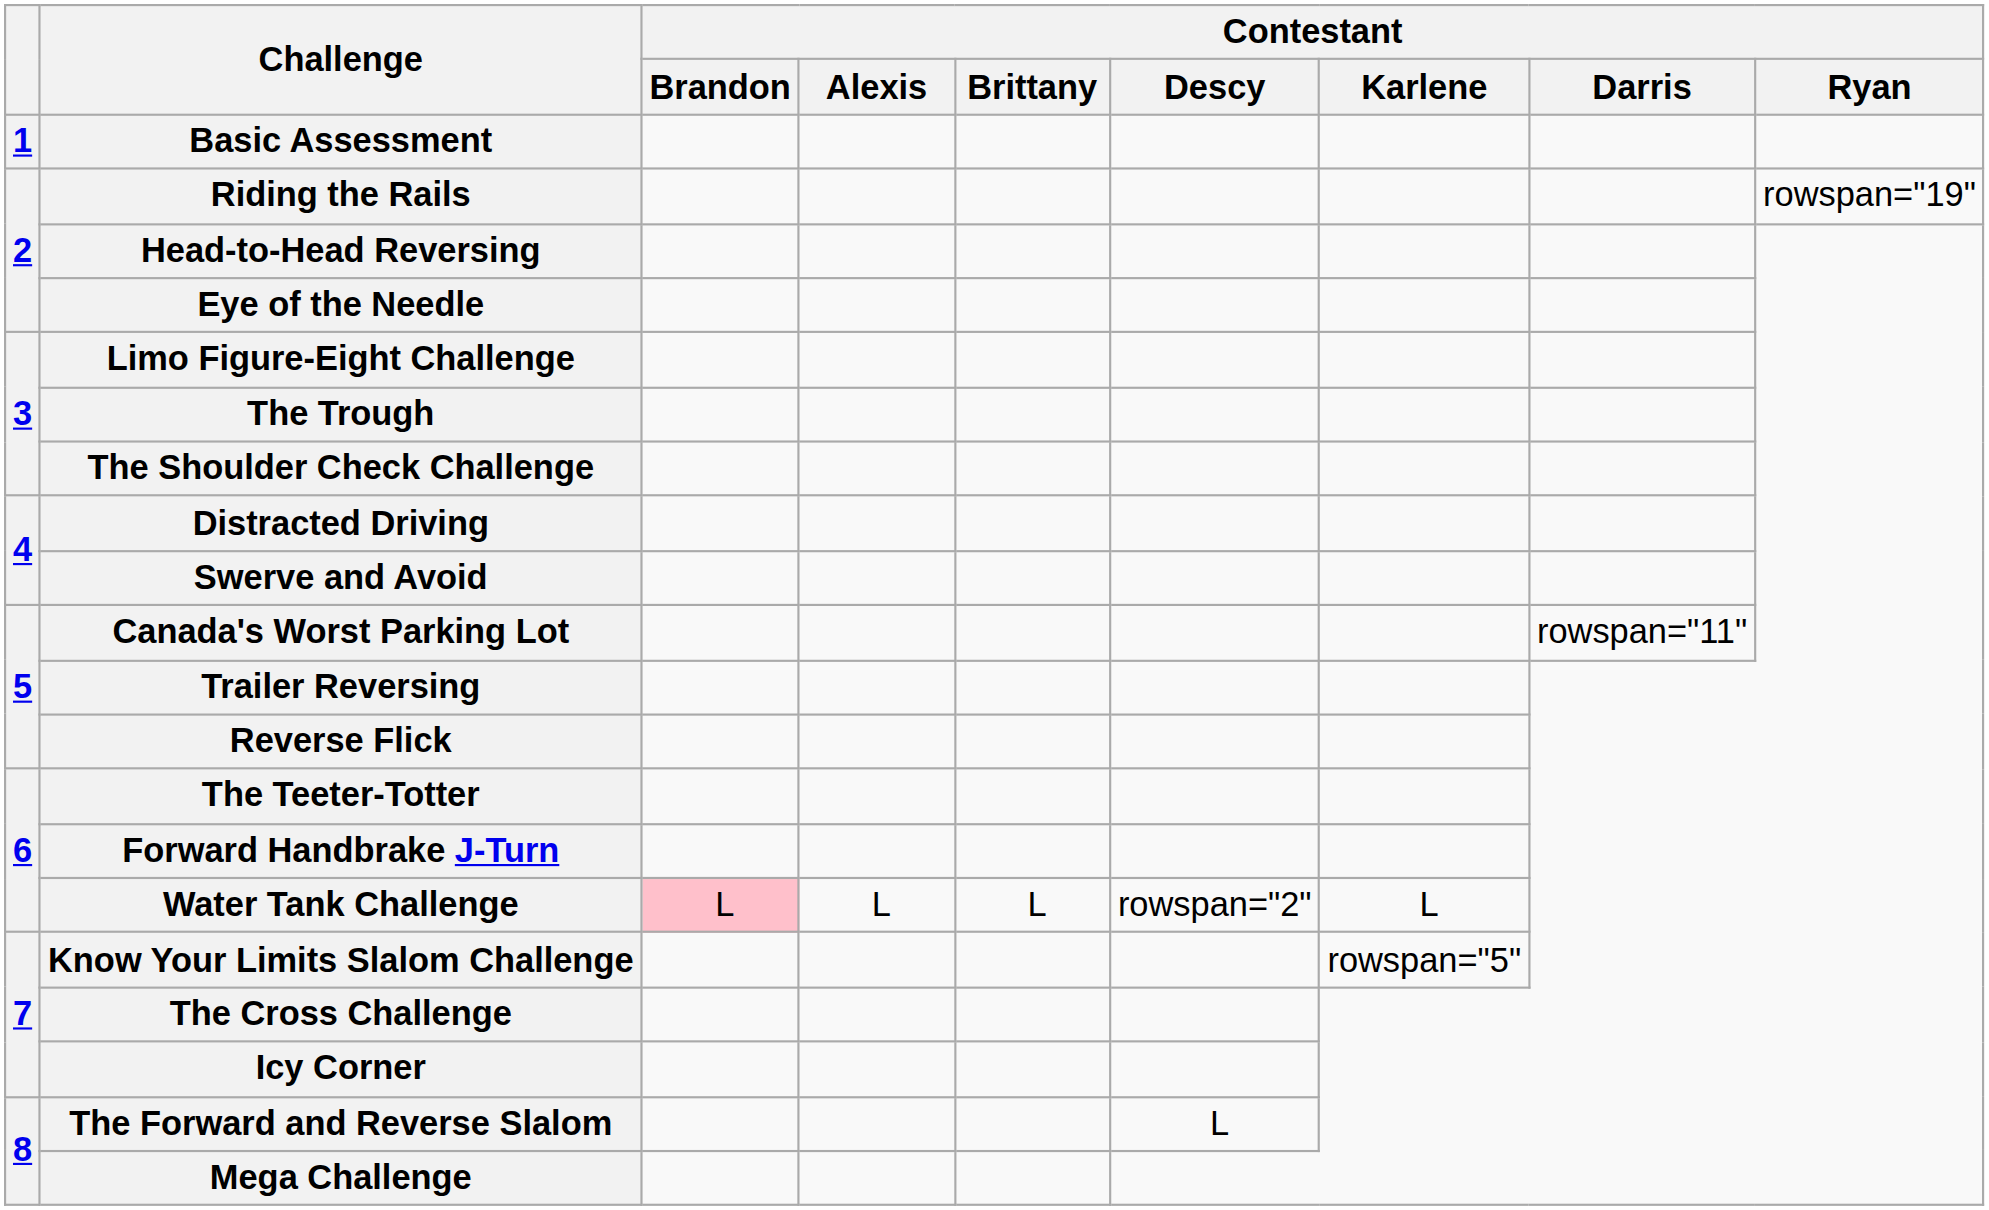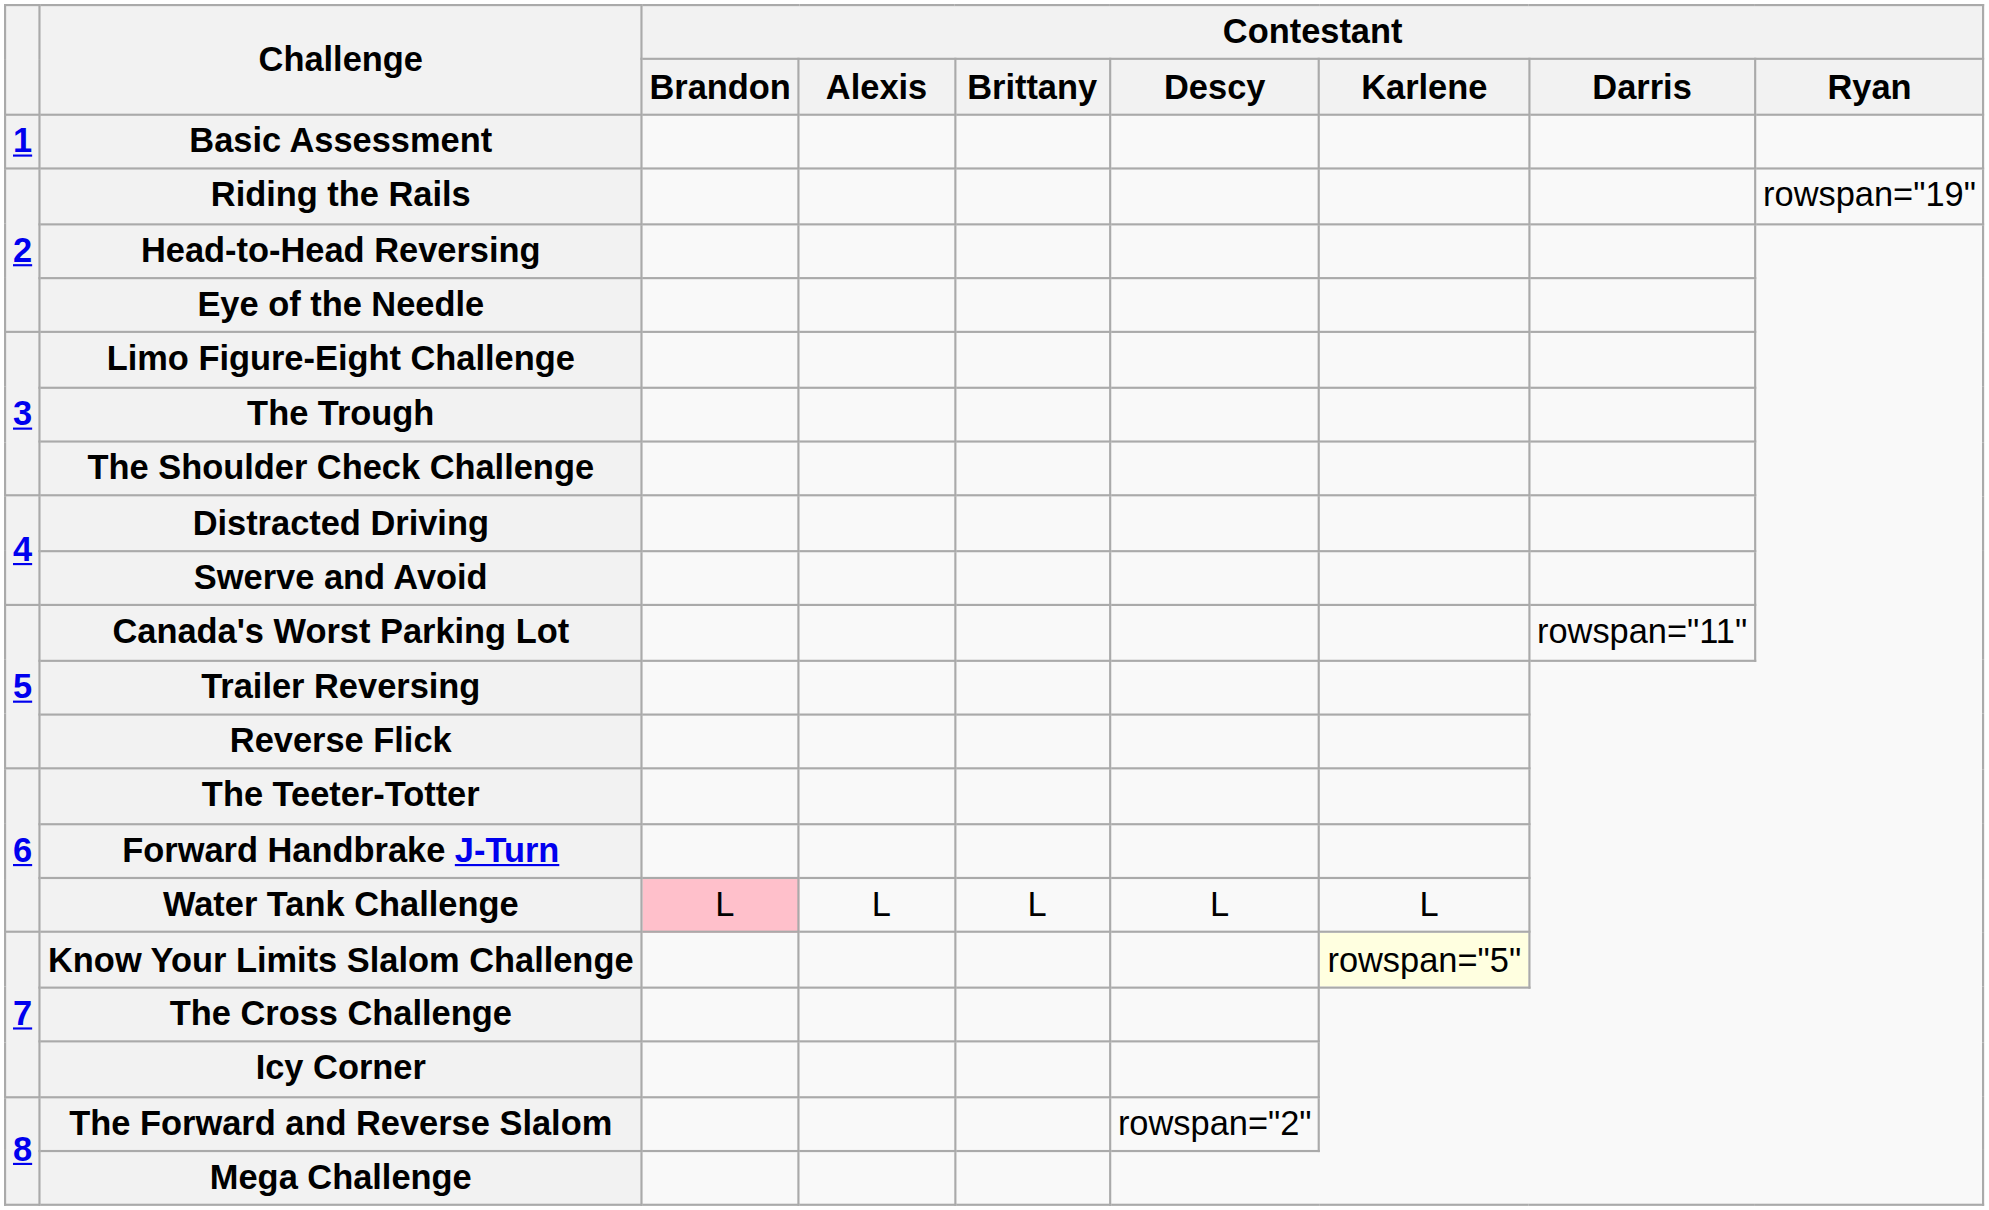(1215, 904) rowspan="2" -> (1215, 904) L
(1424, 959) no background -> (1424, 959) lightyellow background
(1215, 1122) L -> (1215, 1122) rowspan="2"
